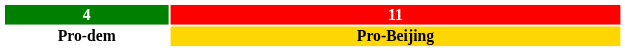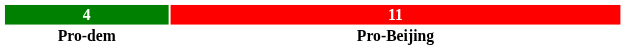(395, 36) gold background -> (395, 36) no background
